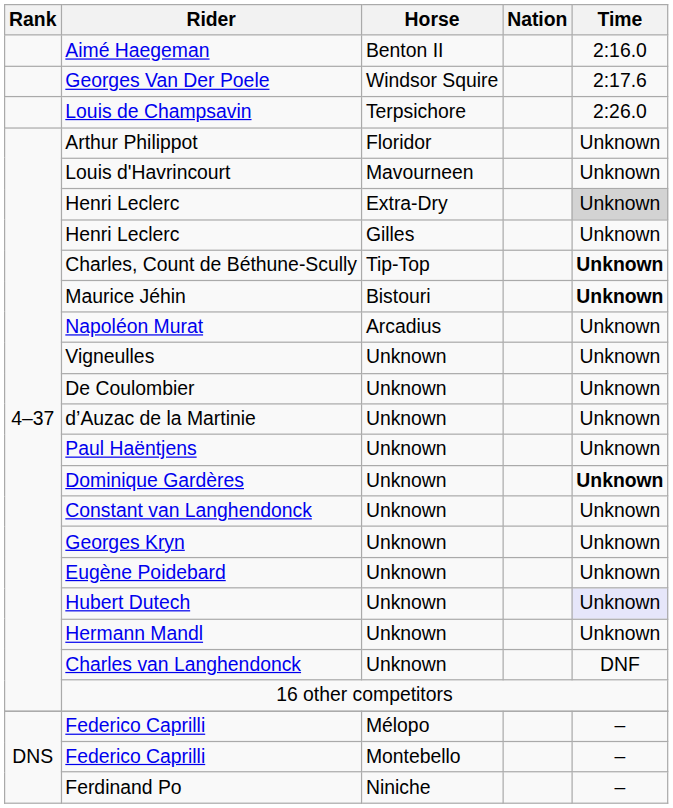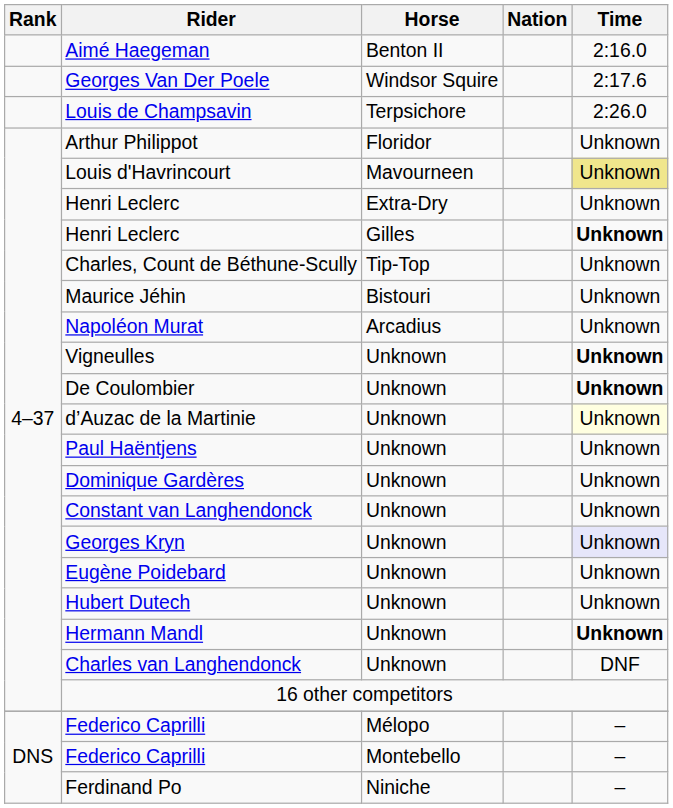(620, 173) no background -> (620, 173) khaki background
(620, 204) lightgrey background -> (620, 204) no background
(620, 234) normal -> (620, 234) bold
(620, 265) bold -> (620, 265) normal
(620, 296) bold -> (620, 296) normal
(620, 357) normal -> (620, 357) bold
(620, 388) normal -> (620, 388) bold
(620, 419) no background -> (620, 419) lightyellow background
(620, 480) bold -> (620, 480) normal
(620, 541) no background -> (620, 541) lavender background
(620, 603) lavender background -> (620, 603) no background
(620, 633) normal -> (620, 633) bold
